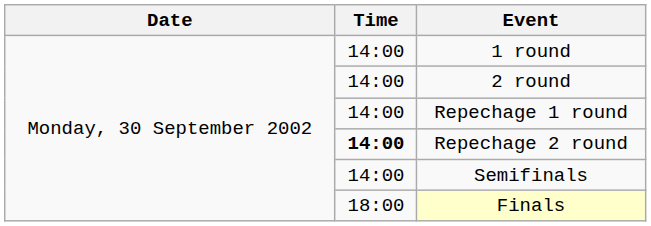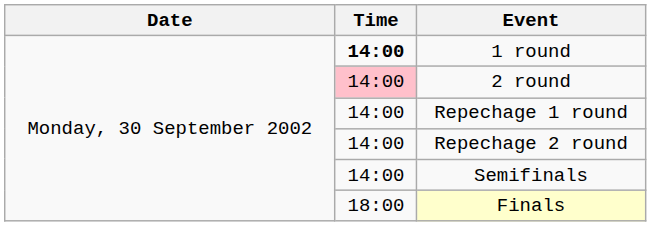(376, 51) normal -> (376, 51) bold
(376, 82) no background -> (376, 82) pink background
(376, 144) bold -> (376, 144) normal
